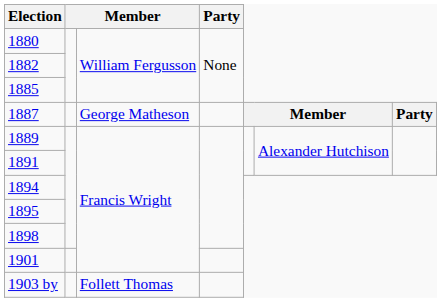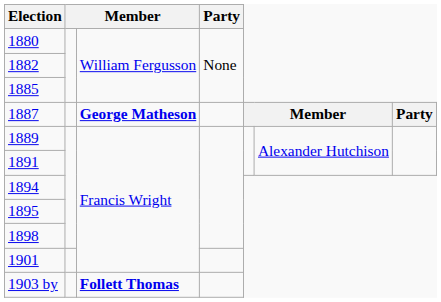(134, 114) normal -> (138, 114) bold
(126, 284) normal -> (129, 284) bold
